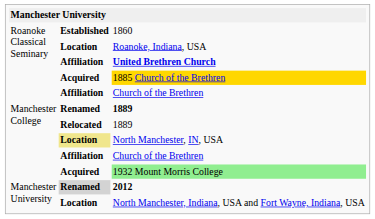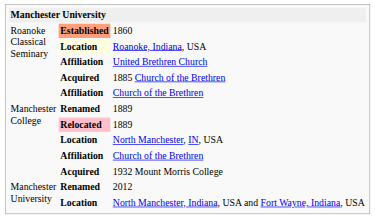(85, 30) no background -> (85, 30) lightsalmon background
(79, 46) no background -> (79, 46) lightyellow background
(164, 62) bold -> (160, 62) normal
(169, 77) gold background -> (169, 77) no background
(123, 109) bold -> (123, 109) normal
(81, 124) no background -> (81, 124) pink background
(79, 140) khaki background -> (79, 140) no background
(168, 171) lightgreen background -> (168, 171) no background
(80, 187) lightgrey background -> (80, 187) no background
(123, 187) bold -> (123, 187) normal
